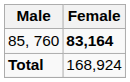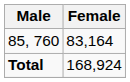(90, 41) bold -> (90, 41) normal
